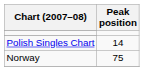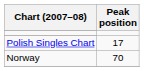(118, 43) 14 -> (118, 43) 17
(118, 58) 75 -> (118, 58) 70
